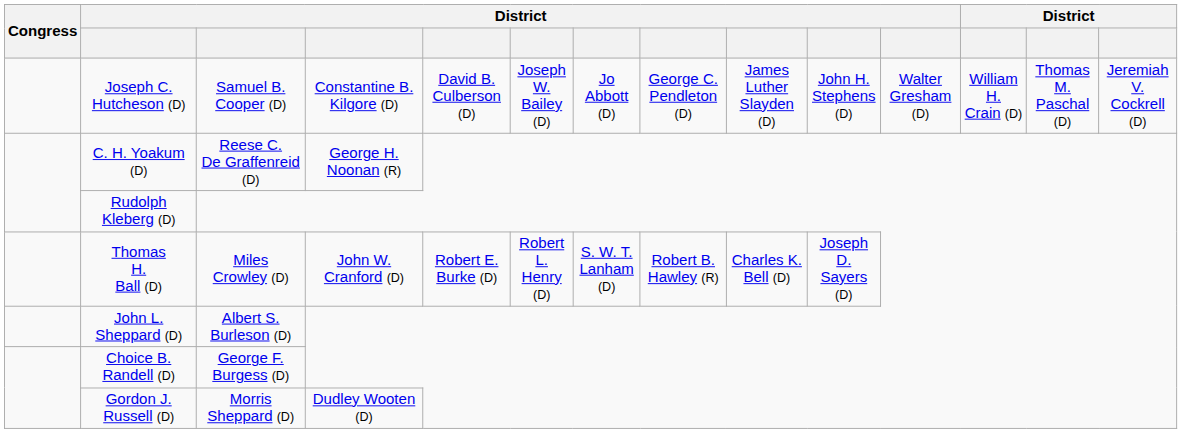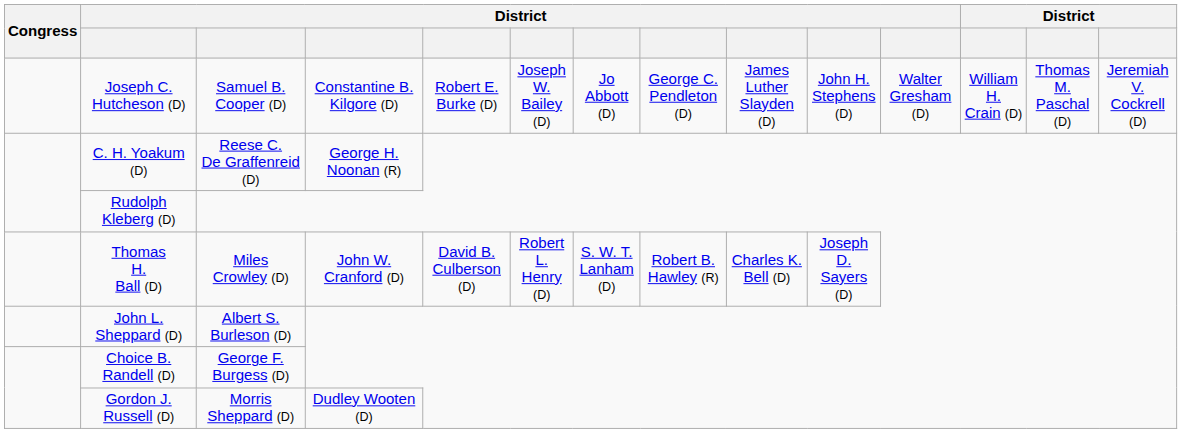(467, 95) David B. Culberson (D) -> (467, 95) Robert E. Burke (D)
(467, 268) Robert E. Burke (D) -> (467, 268) David B. Culberson (D)
